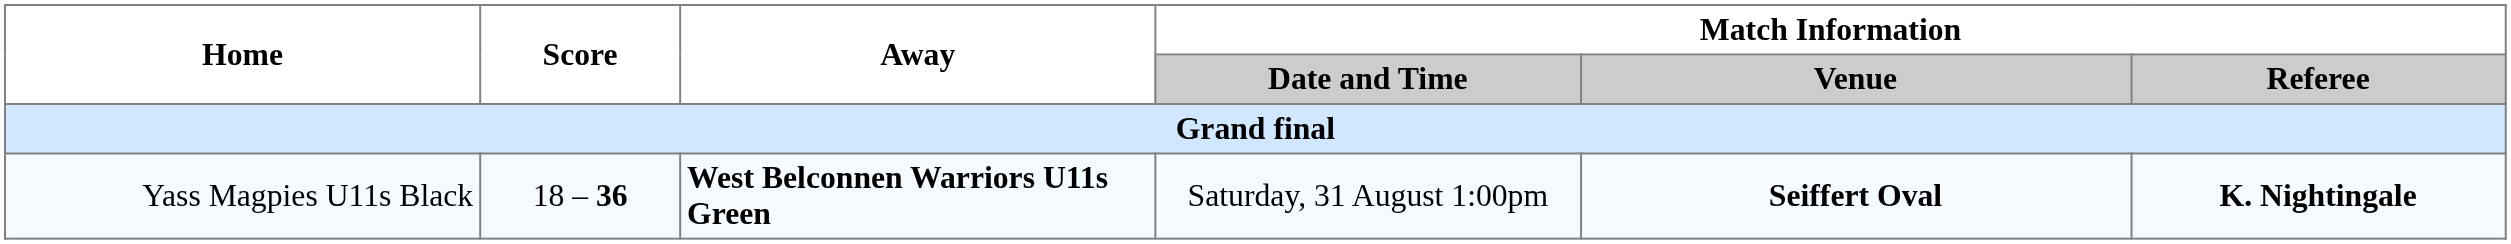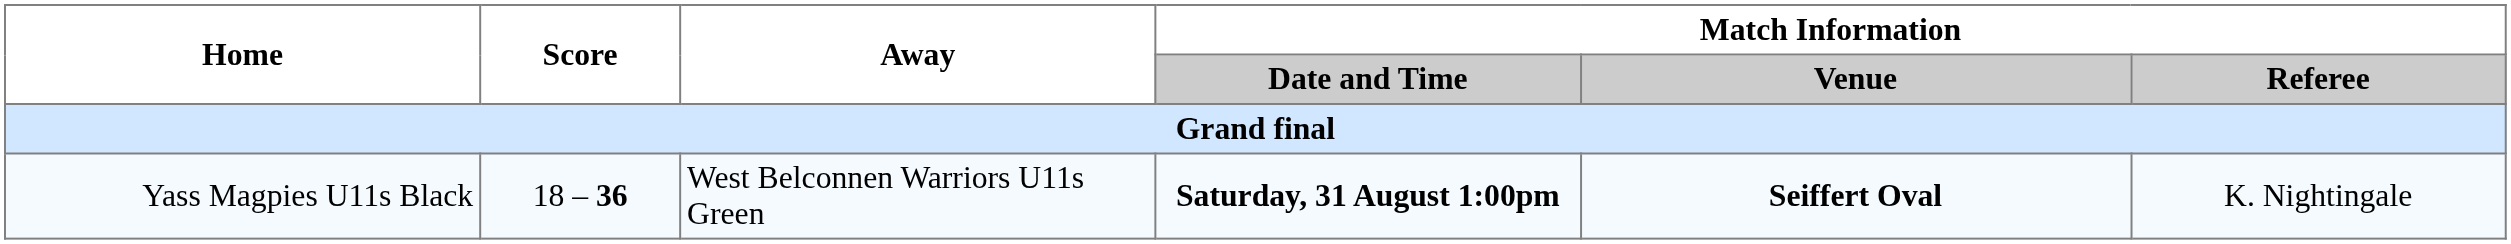(898, 195) bold -> (886, 195) normal
(1368, 195) normal -> (1368, 195) bold
(2318, 195) bold -> (2318, 195) normal
